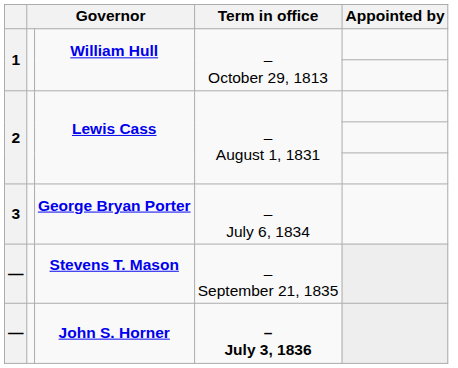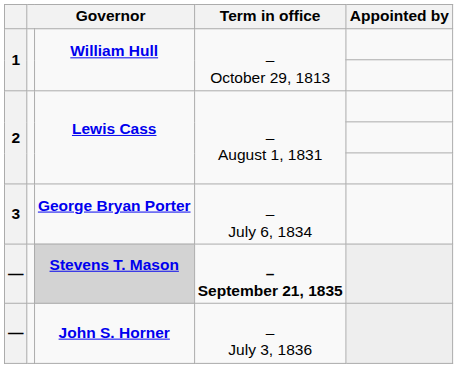(114, 264) no background -> (114, 264) lightgrey background
(268, 282) normal -> (270, 282) bold
(268, 341) bold -> (270, 341) normal
